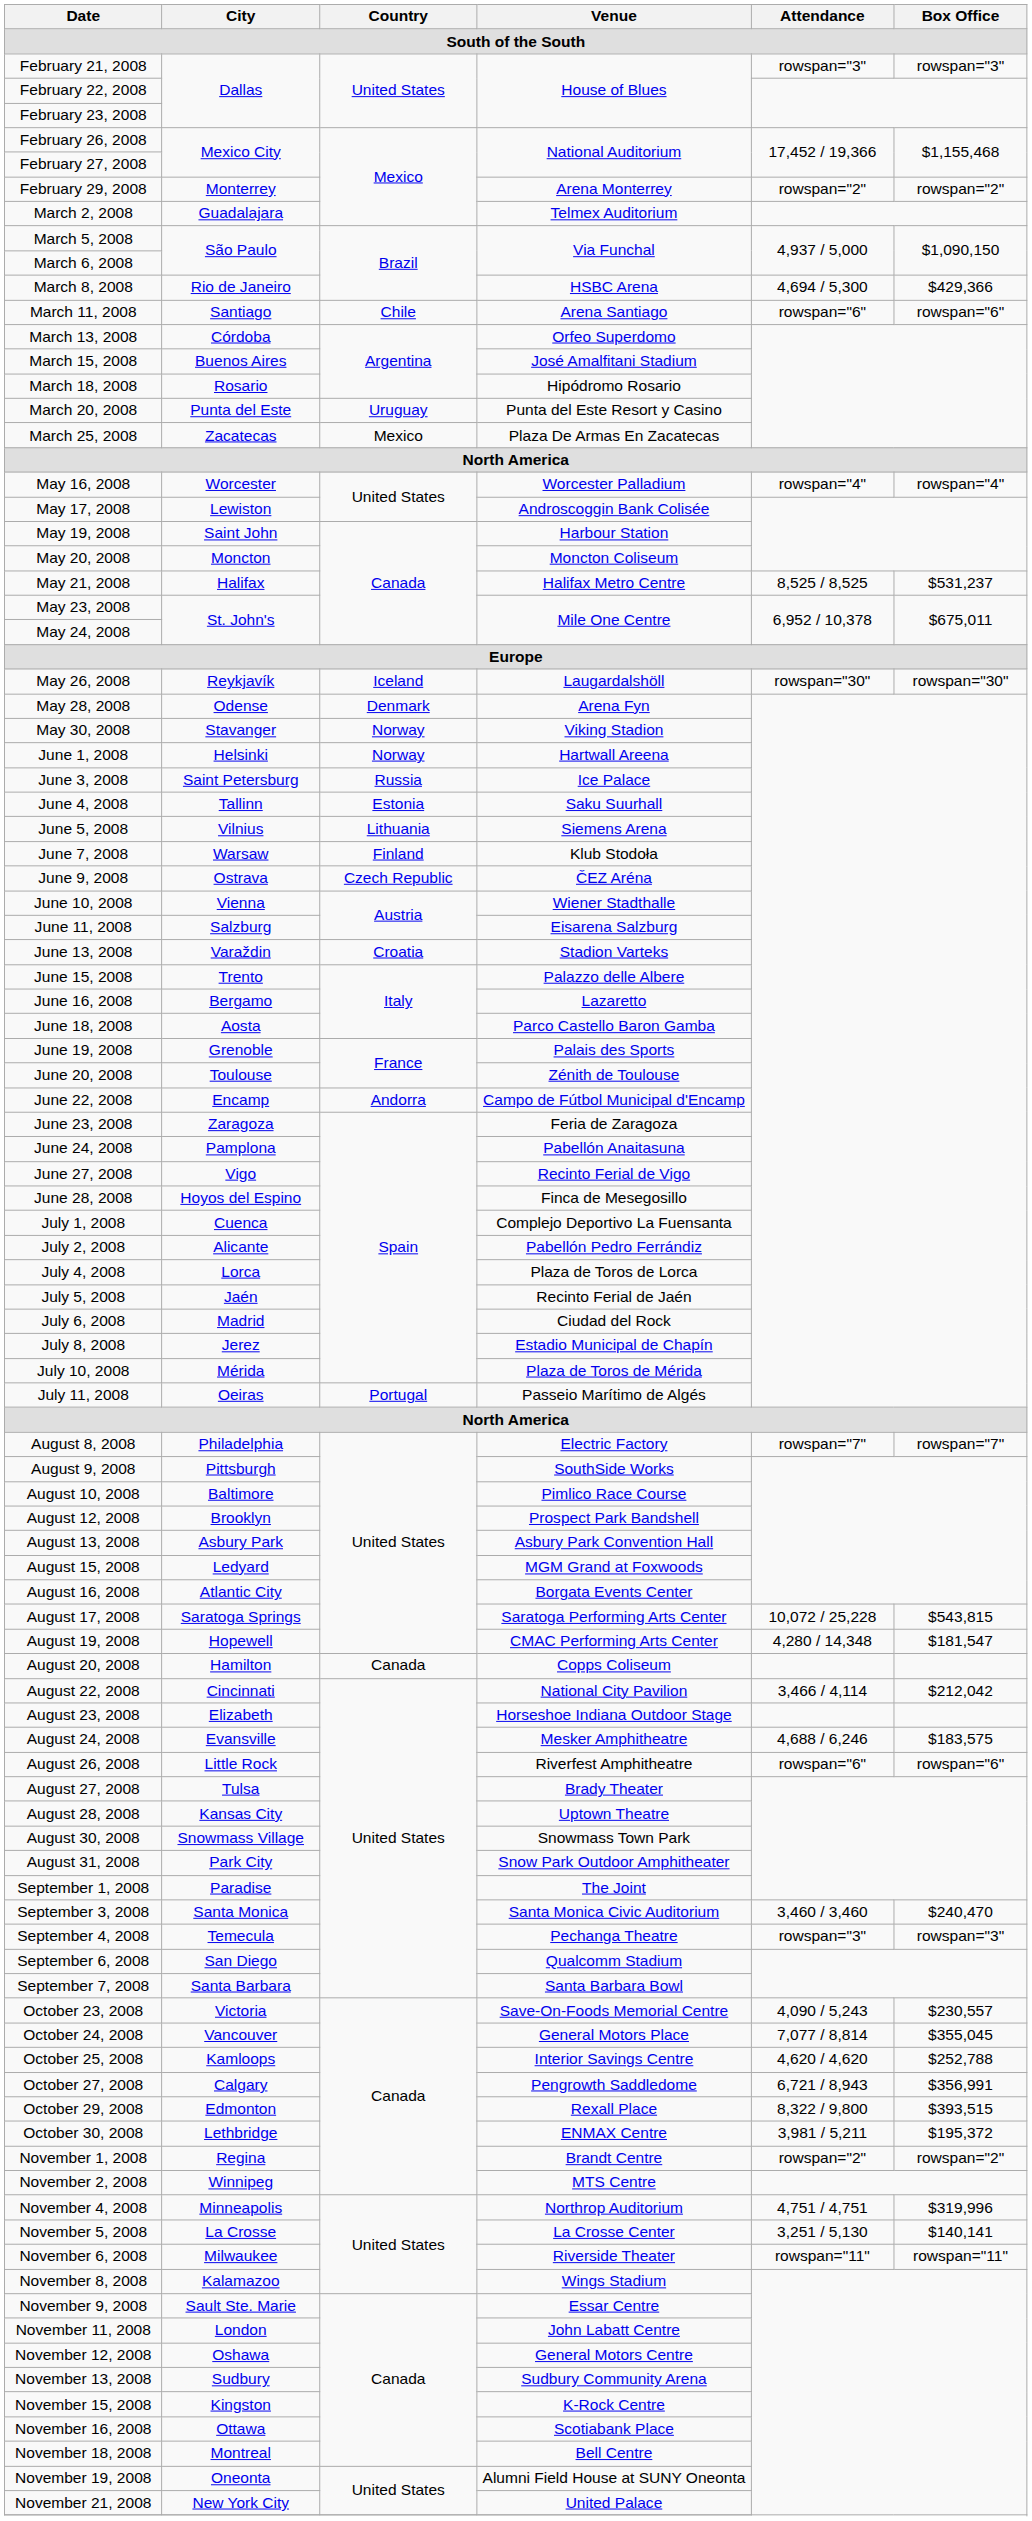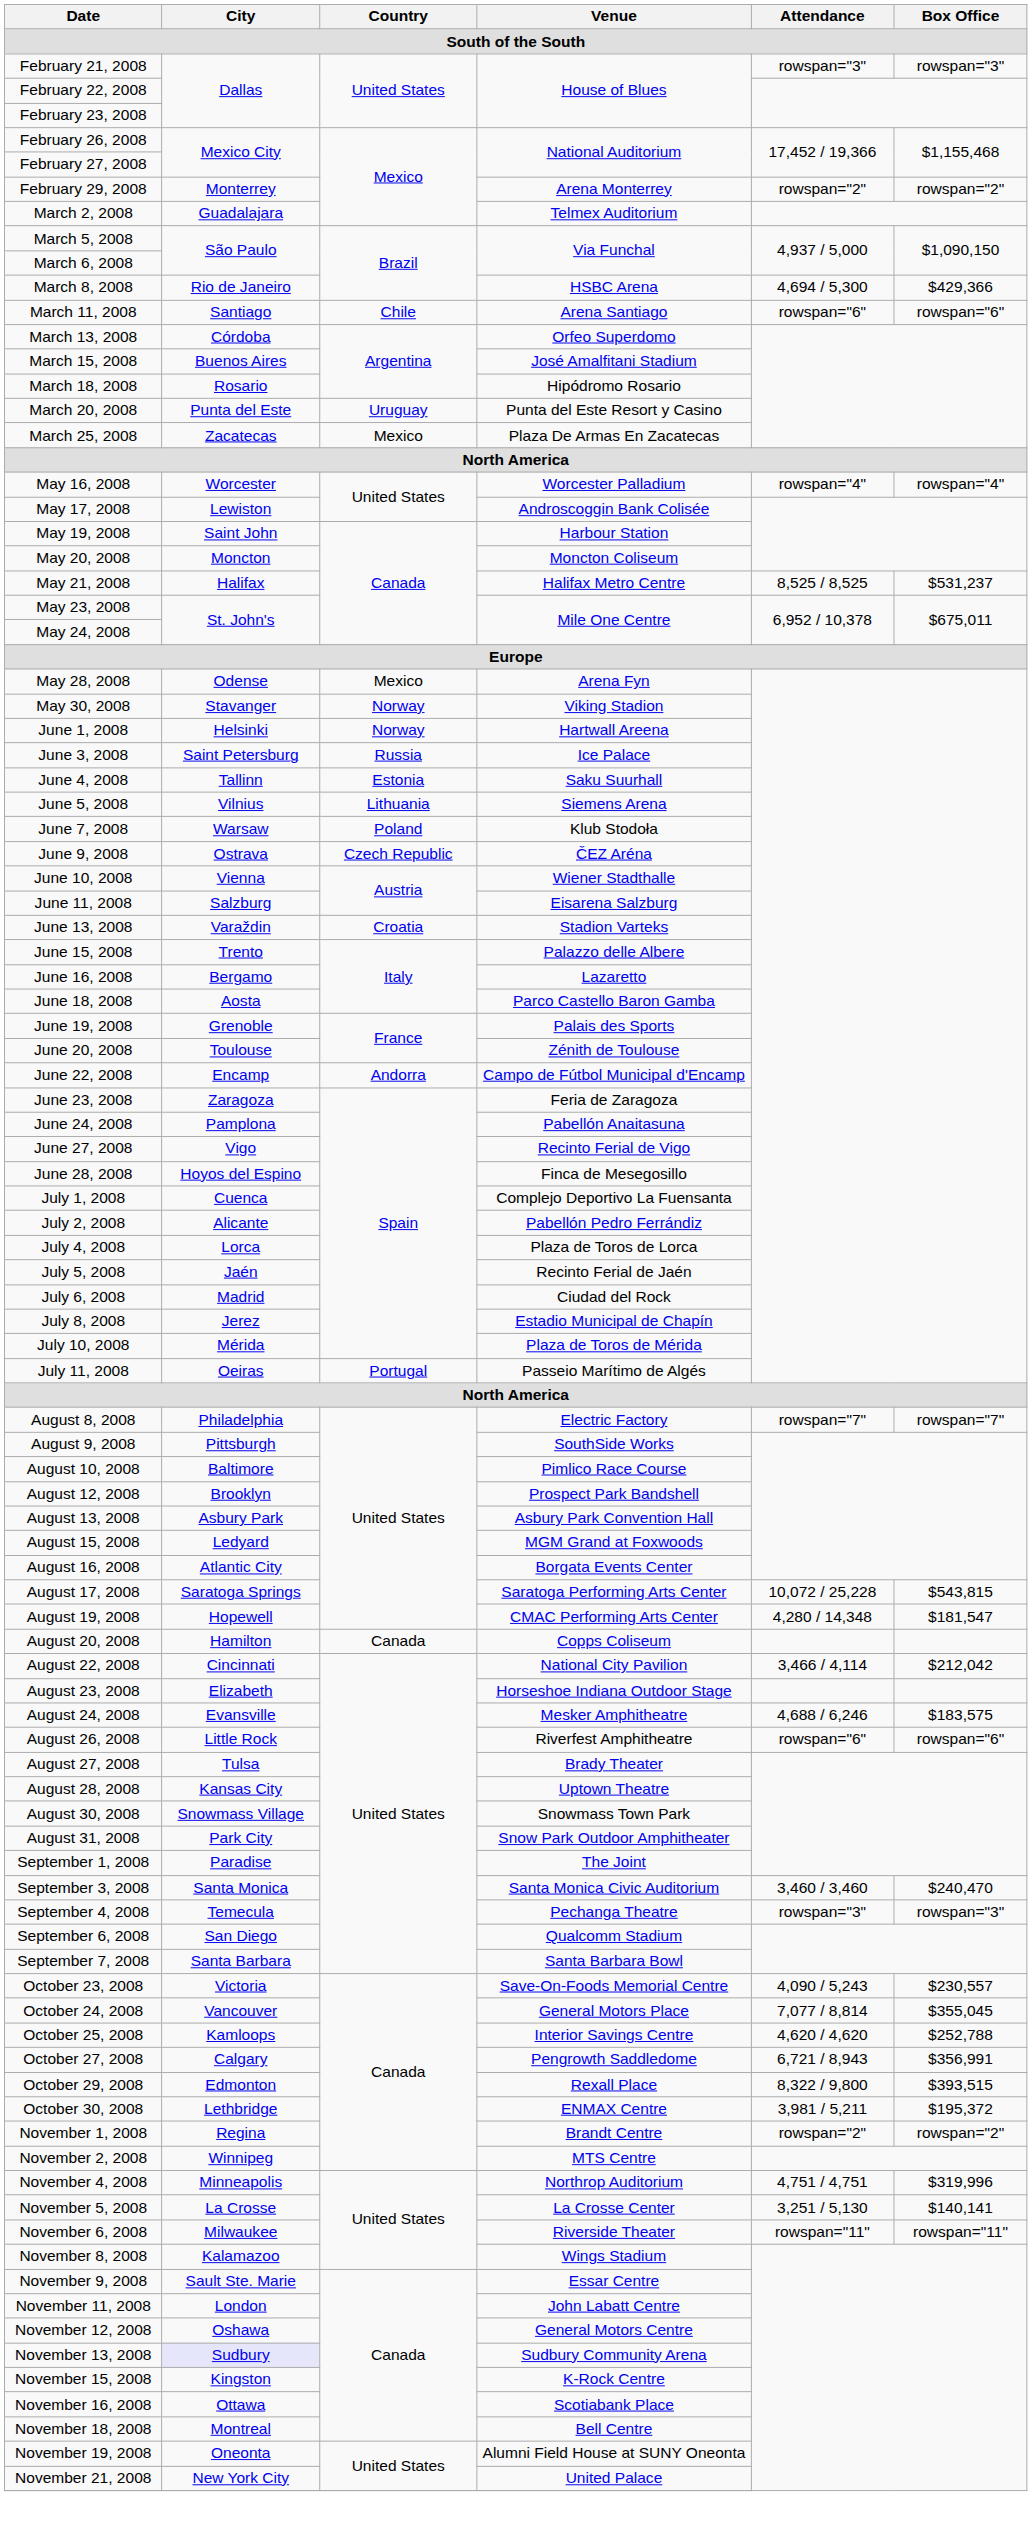- row: (83, 681)
(398, 705) Denmark -> (398, 681) Mexico
(398, 853) Finland -> (398, 829) Poland
(241, 2379) no background -> (241, 2355) lavender background
